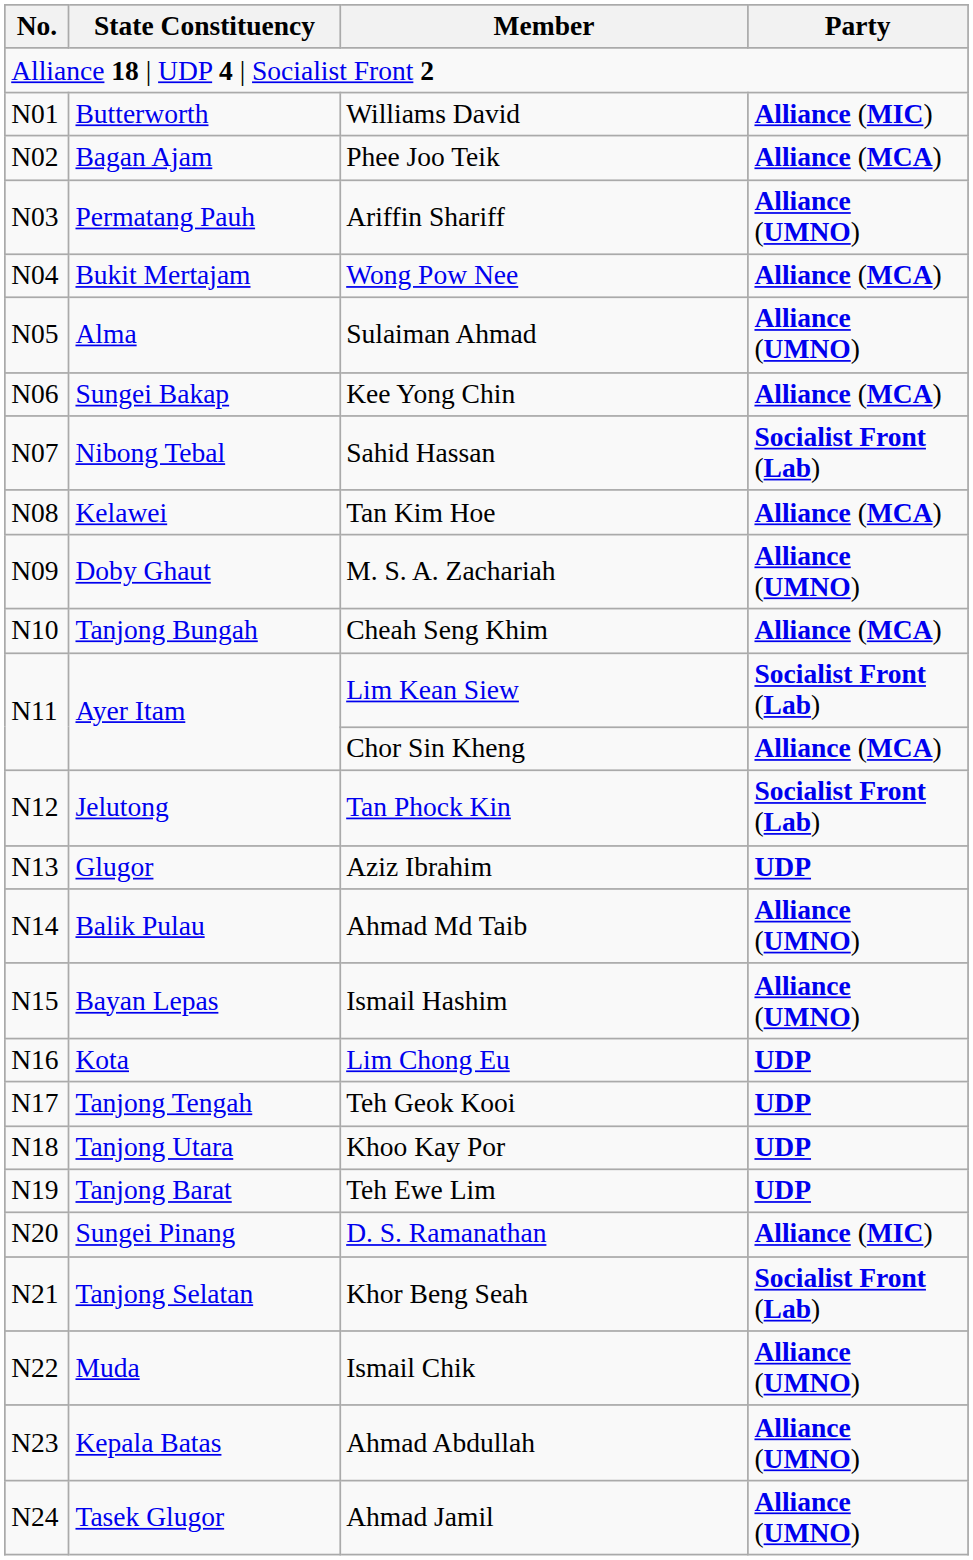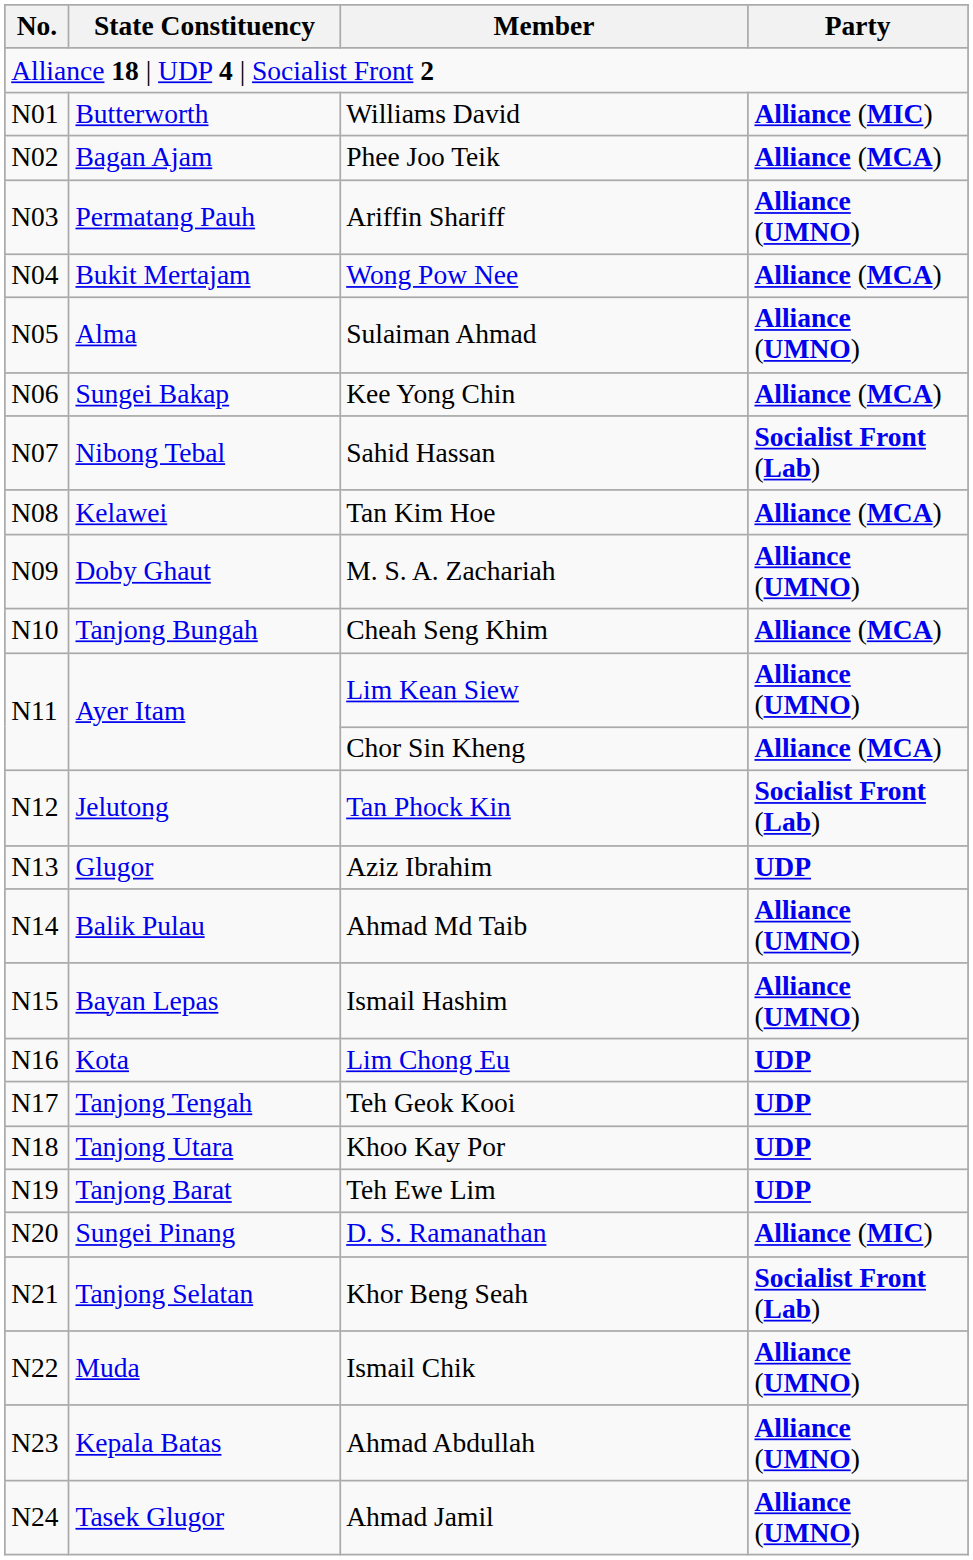(840, 689) Socialist Front (Lab) -> (807, 689) Alliance (UMNO)
